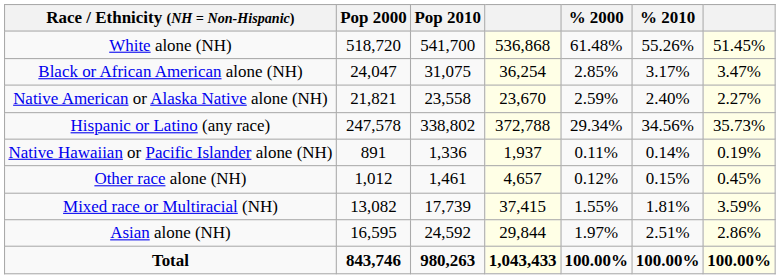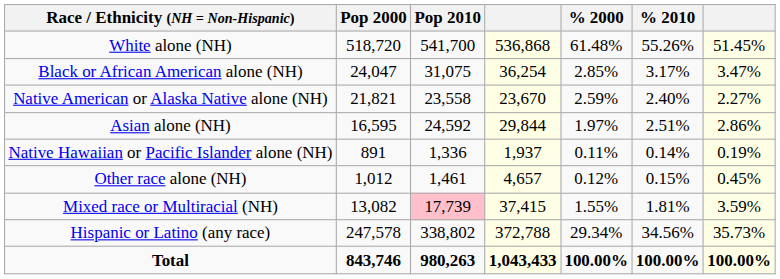rows swapped: (170, 233) <-> (170, 125)
(448, 206) no background -> (448, 206) pink background
